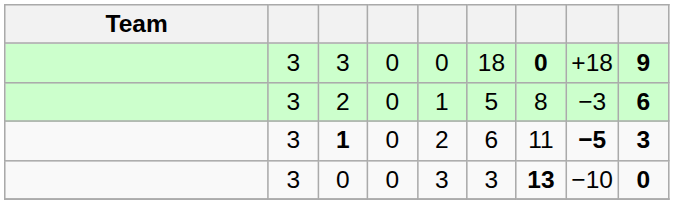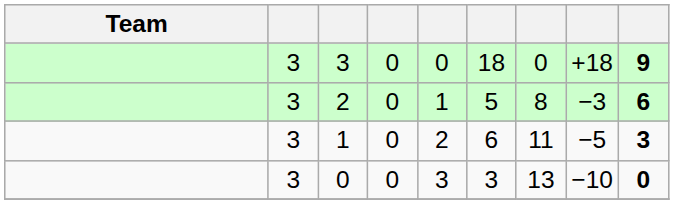(541, 62) bold -> (541, 62) normal
(343, 140) bold -> (343, 140) normal
(592, 140) bold -> (592, 140) normal
(541, 179) bold -> (541, 179) normal
